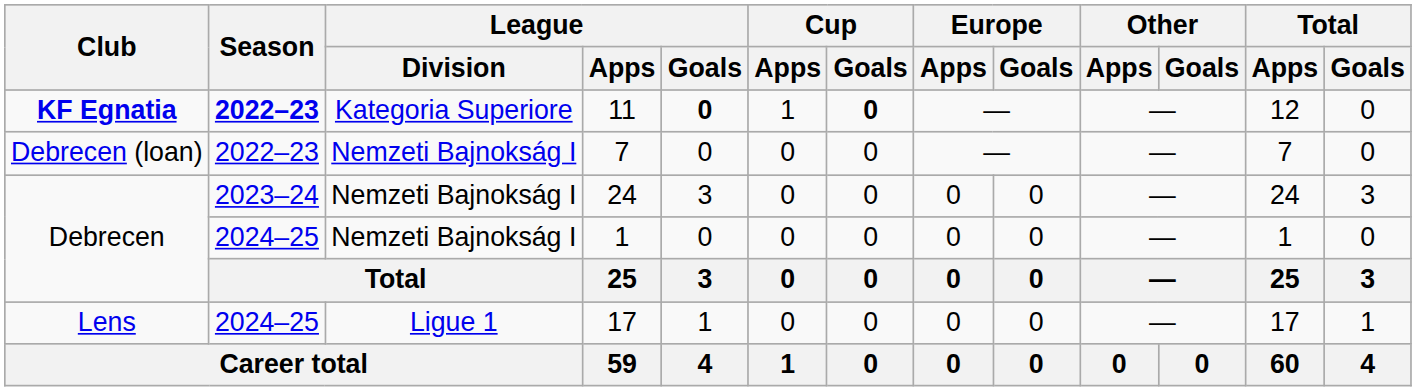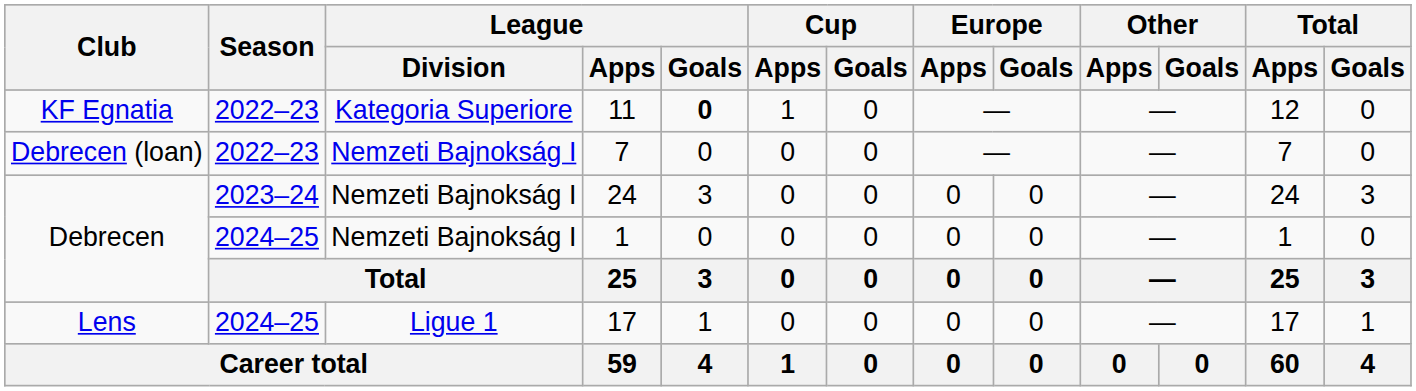(107, 110) bold -> (107, 110) normal
(267, 110) bold -> (267, 110) normal
(871, 110) bold -> (871, 110) normal
